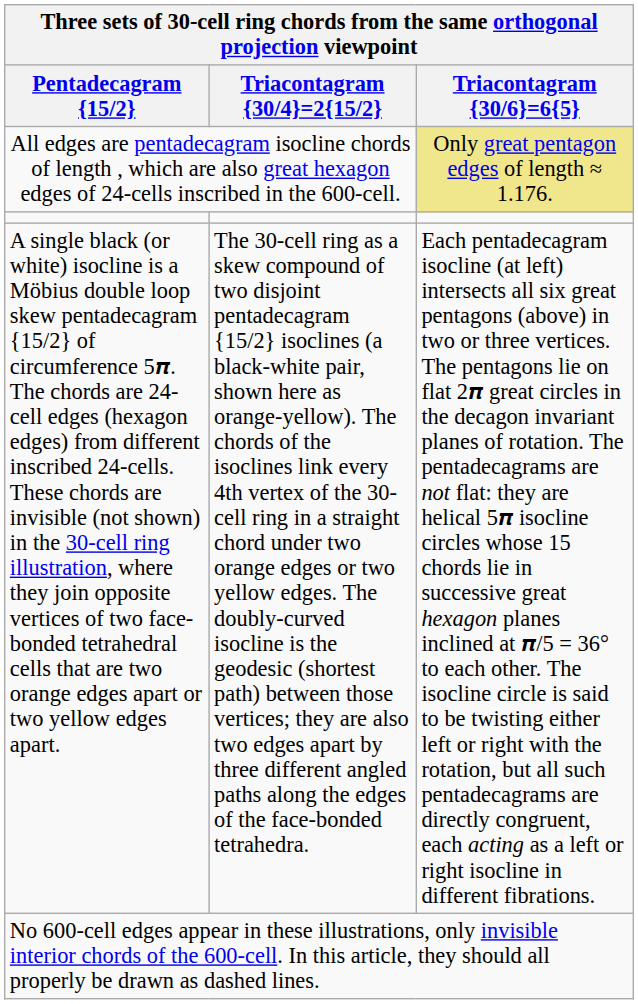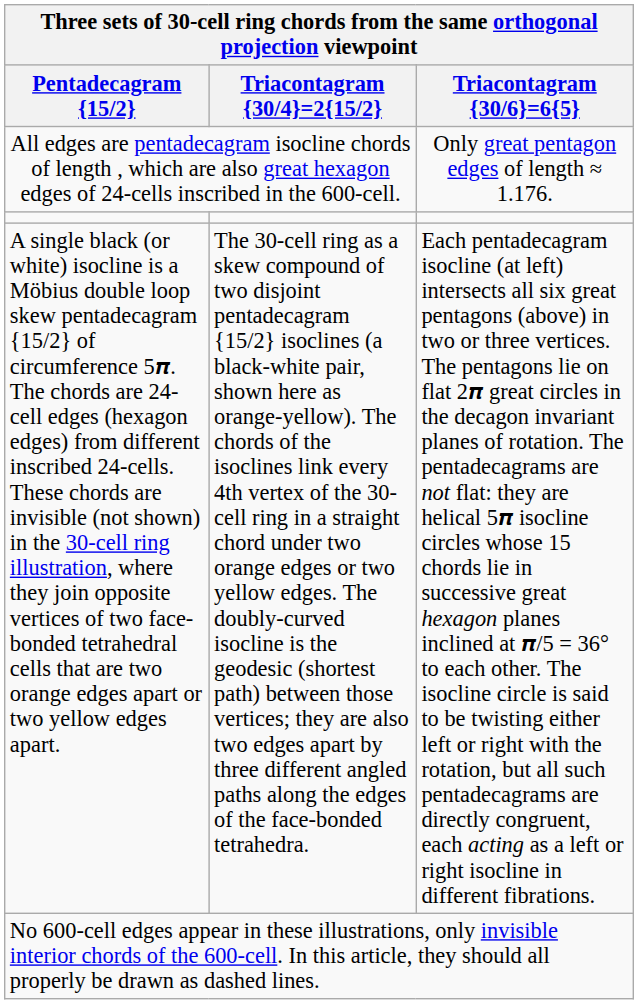(525, 168) khaki background -> (525, 168) no background
